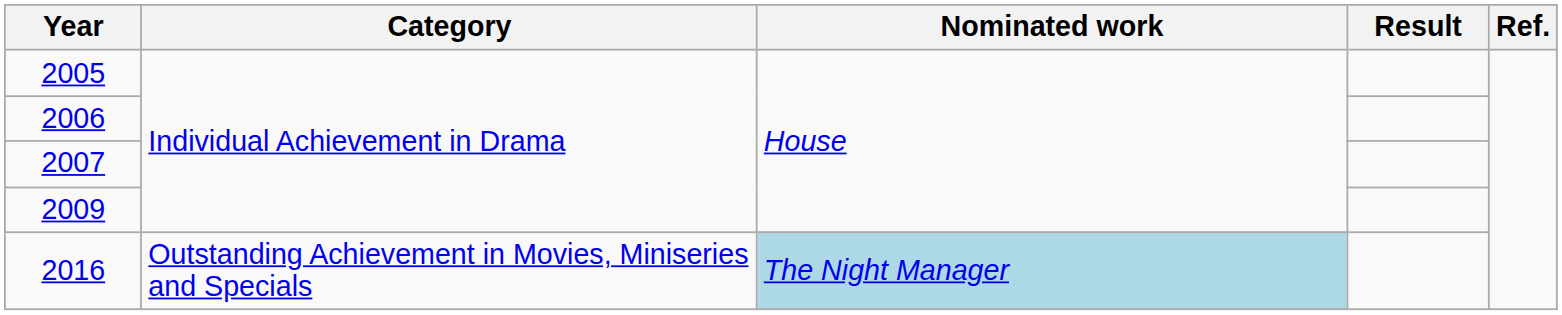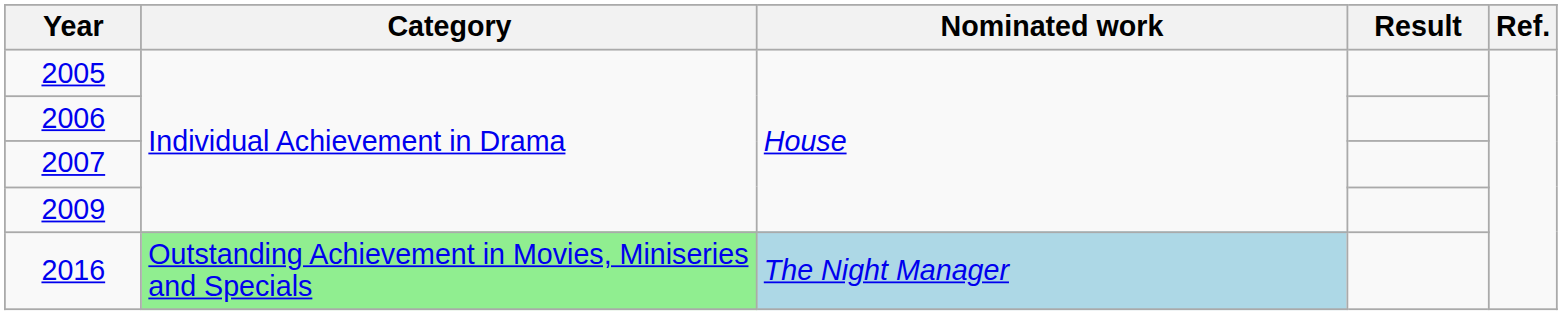(448, 270) no background -> (448, 270) lightgreen background
